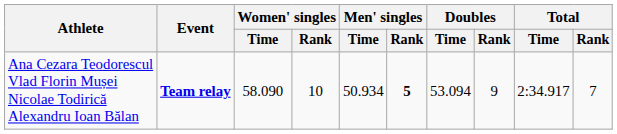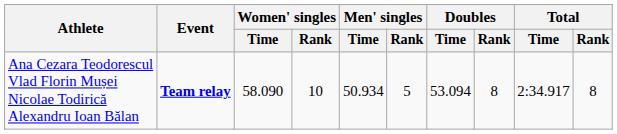(407, 90) bold -> (407, 90) normal
(494, 90) 9 -> (494, 90) 8
(593, 90) 7 -> (593, 90) 8
